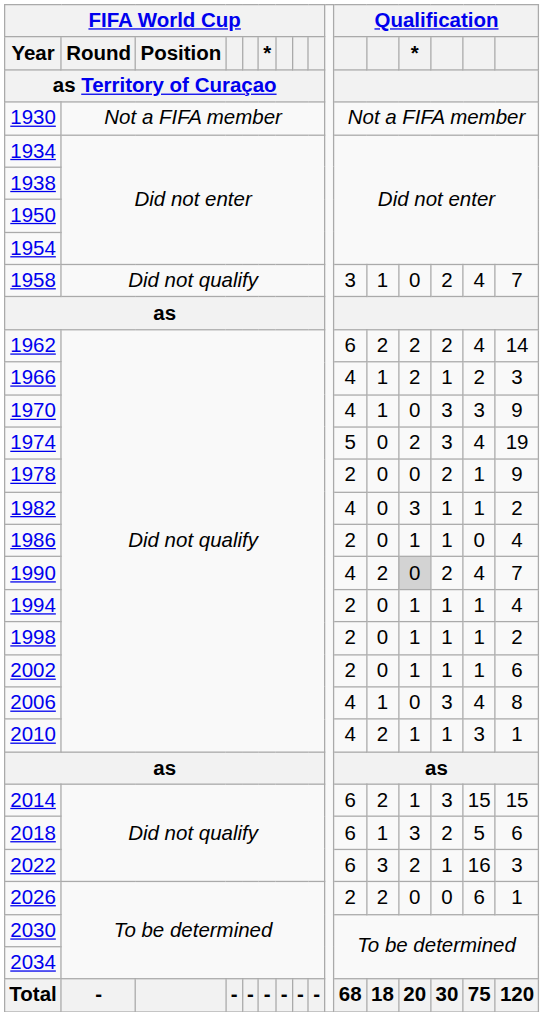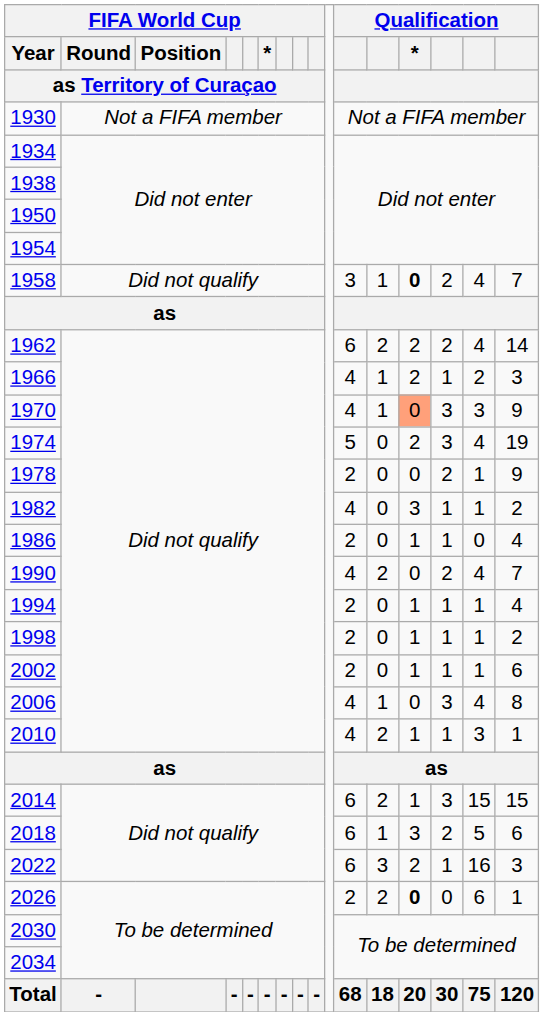(415, 280) normal -> (415, 280) bold
(415, 410) no background -> (415, 410) lightsalmon background
(415, 572) lightgrey background -> (415, 572) no background
(415, 897) normal -> (415, 897) bold
